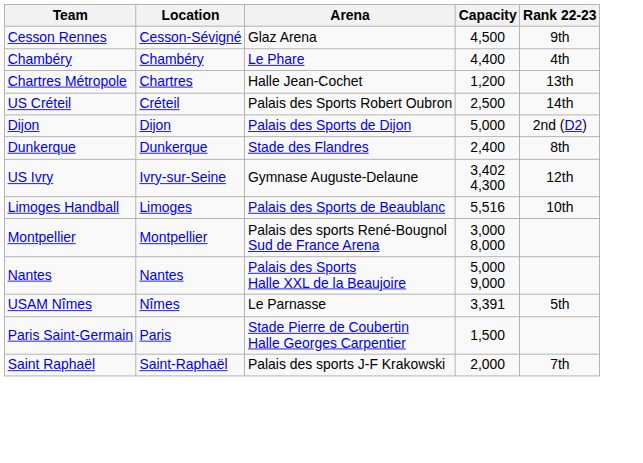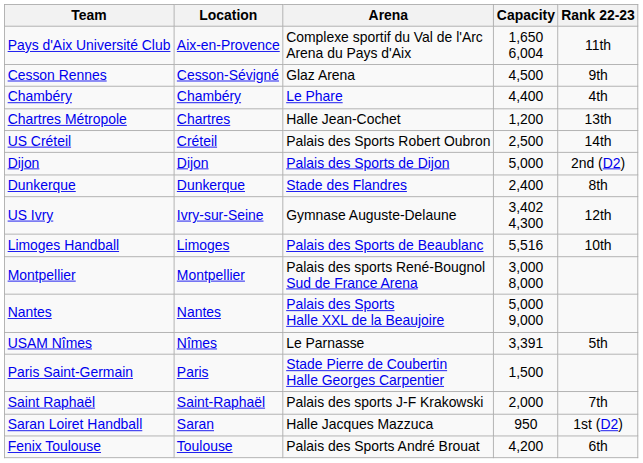+ row: (89, 45)
+ row: (75, 424)
+ row: (54, 447)
